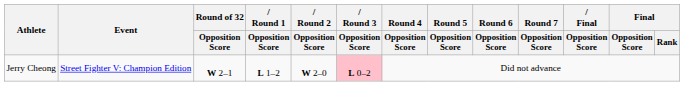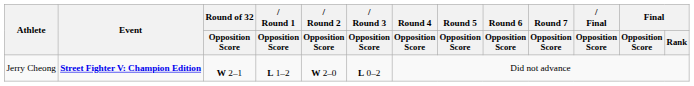(126, 68) normal -> (131, 68) bold
(359, 74) pink background -> (369, 74) no background
